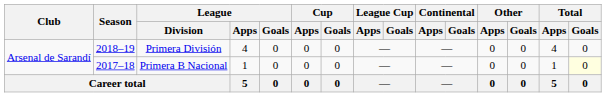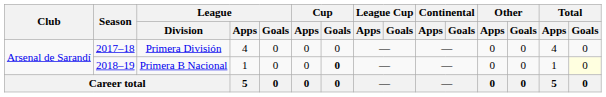(115, 48) 2018–19 -> (115, 48) 2017–18
(115, 65) 2017–18 -> (115, 65) 2018–19
(337, 65) normal -> (337, 65) bold
